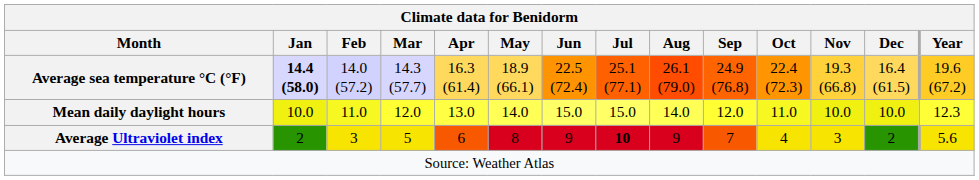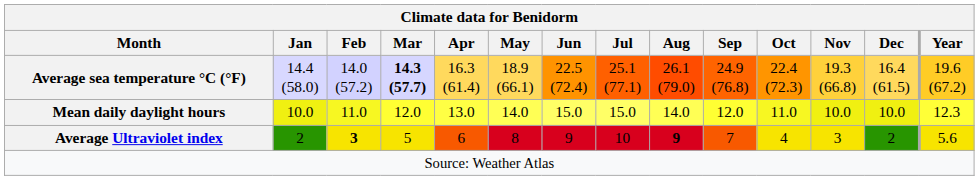(300, 77) bold -> (300, 77) normal
(408, 77) normal -> (408, 77) bold
(354, 138) normal -> (354, 138) bold
(623, 138) bold -> (623, 138) normal
(676, 138) normal -> (676, 138) bold
